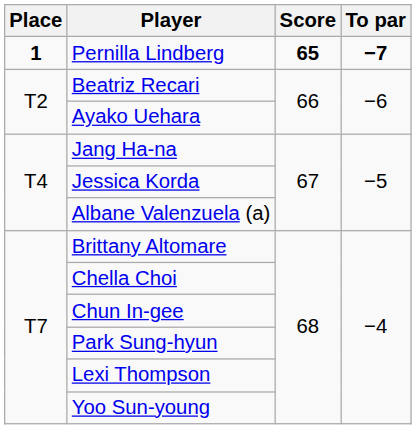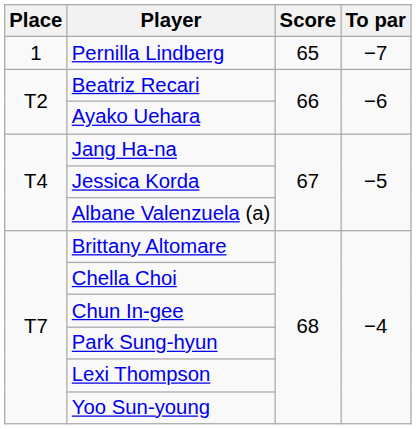(36, 52) bold -> (36, 52) normal
(308, 52) bold -> (308, 52) normal
(376, 52) bold -> (376, 52) normal
